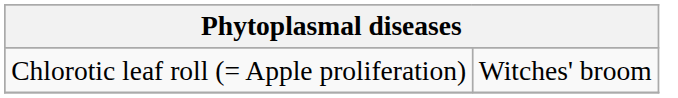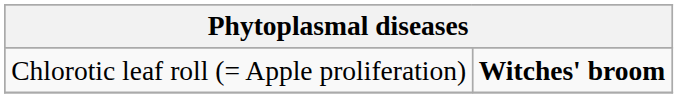(565, 69) normal -> (572, 69) bold
